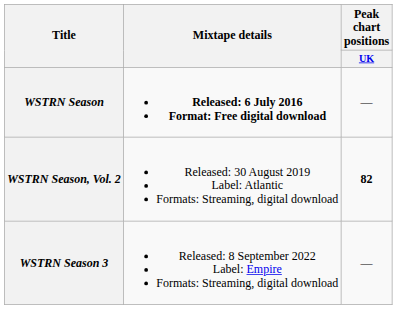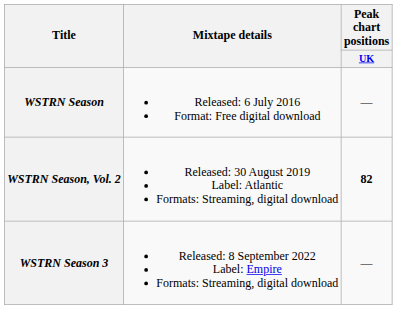(232, 109) bold -> (232, 109) normal
